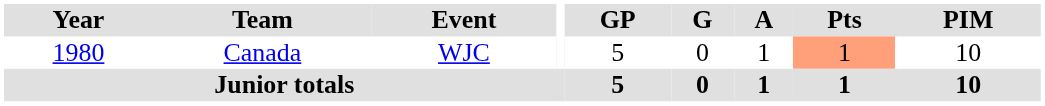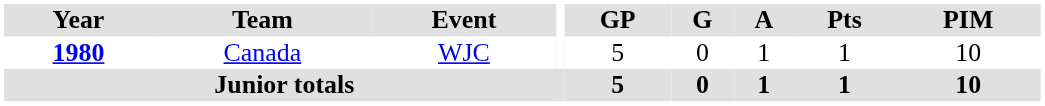(78, 52) normal -> (78, 52) bold
(845, 52) lightsalmon background -> (845, 52) no background
